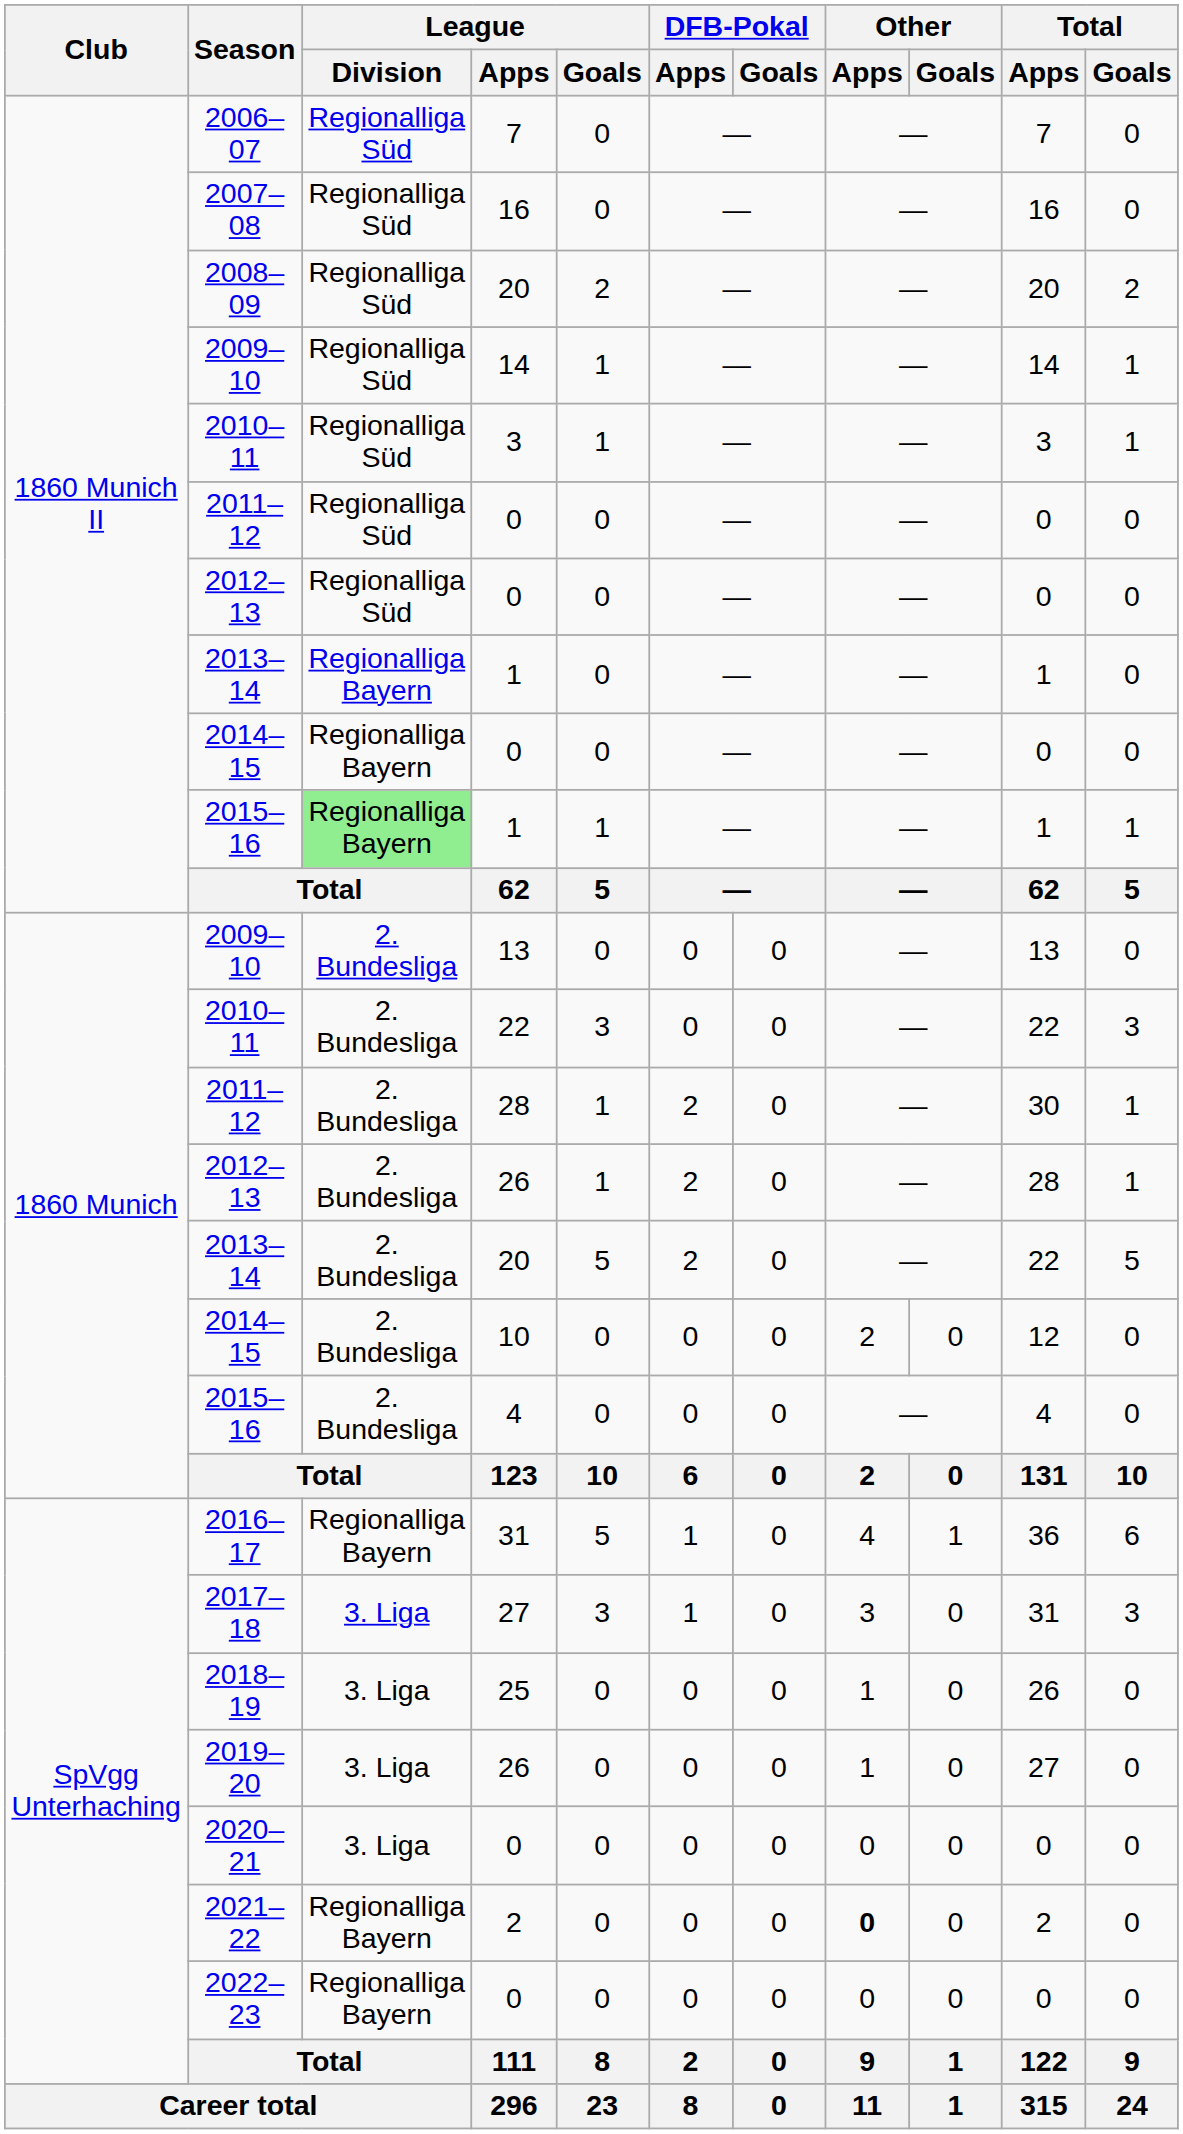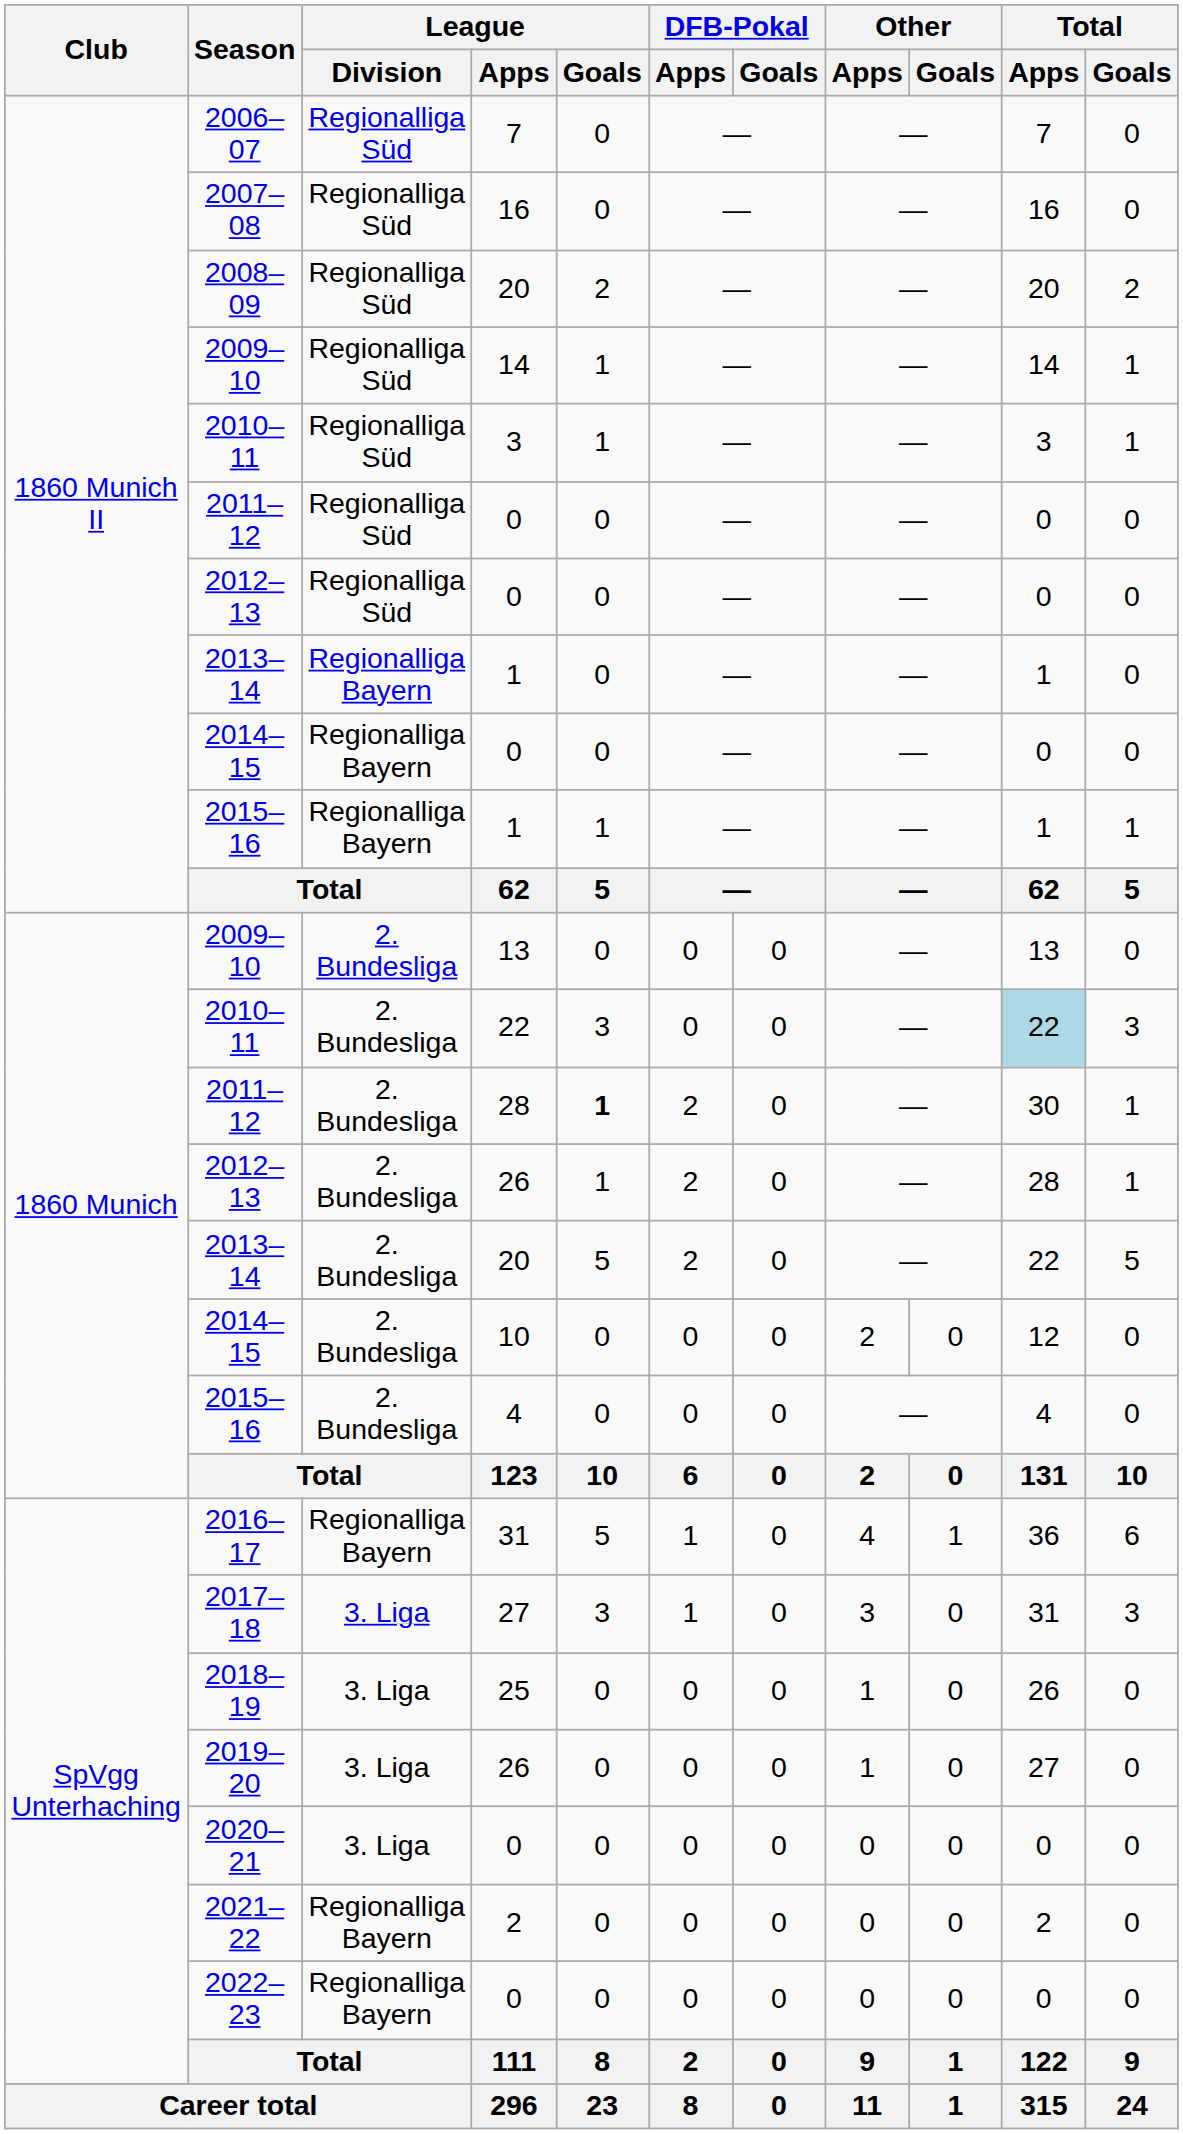(387, 828) lightgreen background -> (387, 828) no background
(1044, 1027) no background -> (1044, 1027) lightblue background
(602, 1105) normal -> (602, 1105) bold
(867, 1922) bold -> (867, 1922) normal
